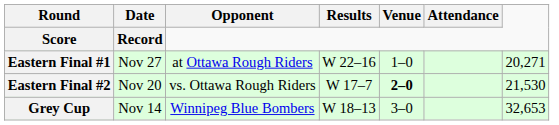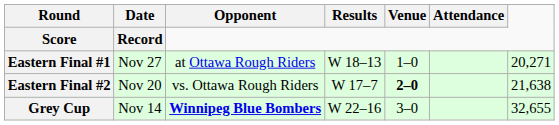(349, 62) W 22–16 -> (355, 62) W 18–13
(526, 85) 21,530 -> (531, 85) 21,638
(242, 108) normal -> (245, 108) bold
(349, 108) W 18–13 -> (355, 108) W 22–16
(526, 108) 32,653 -> (531, 108) 32,655
